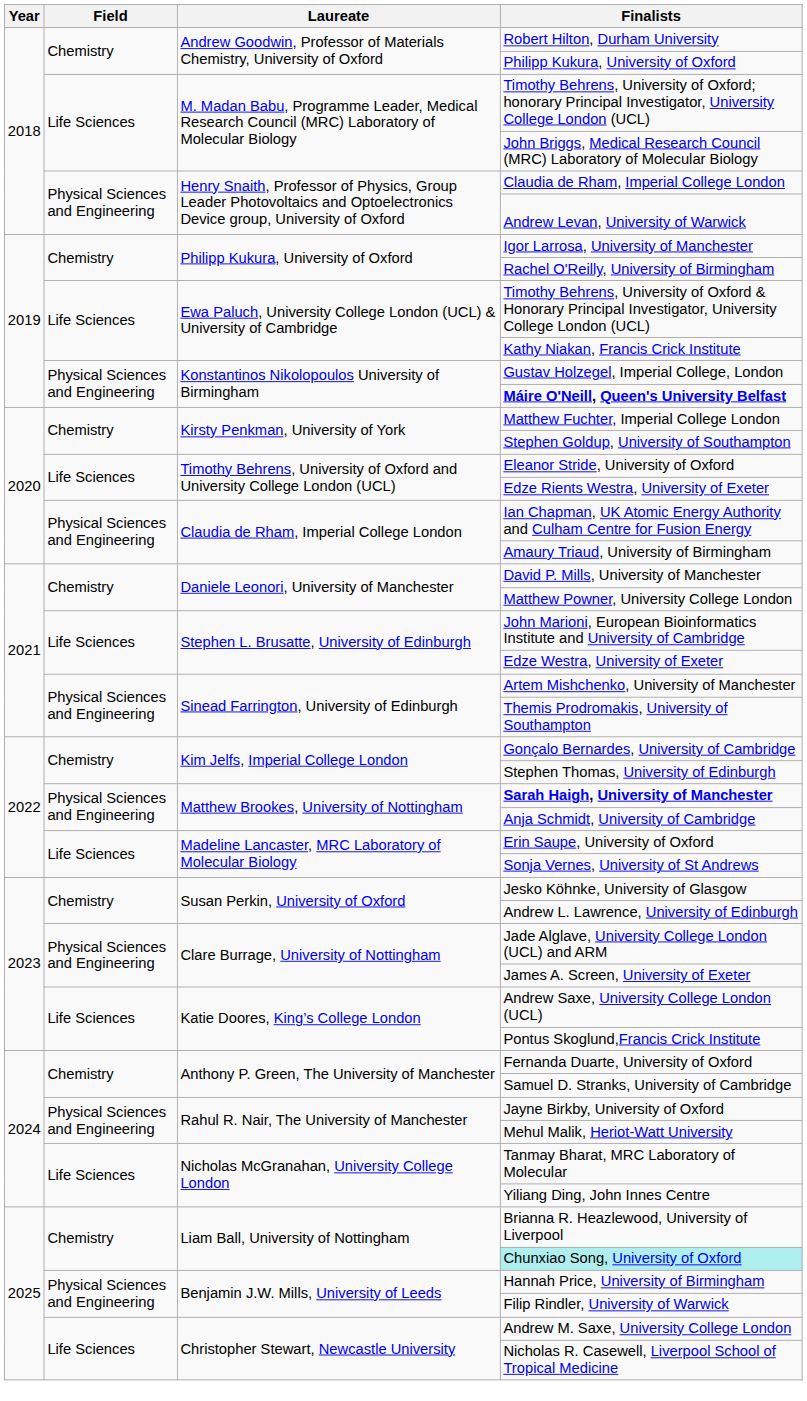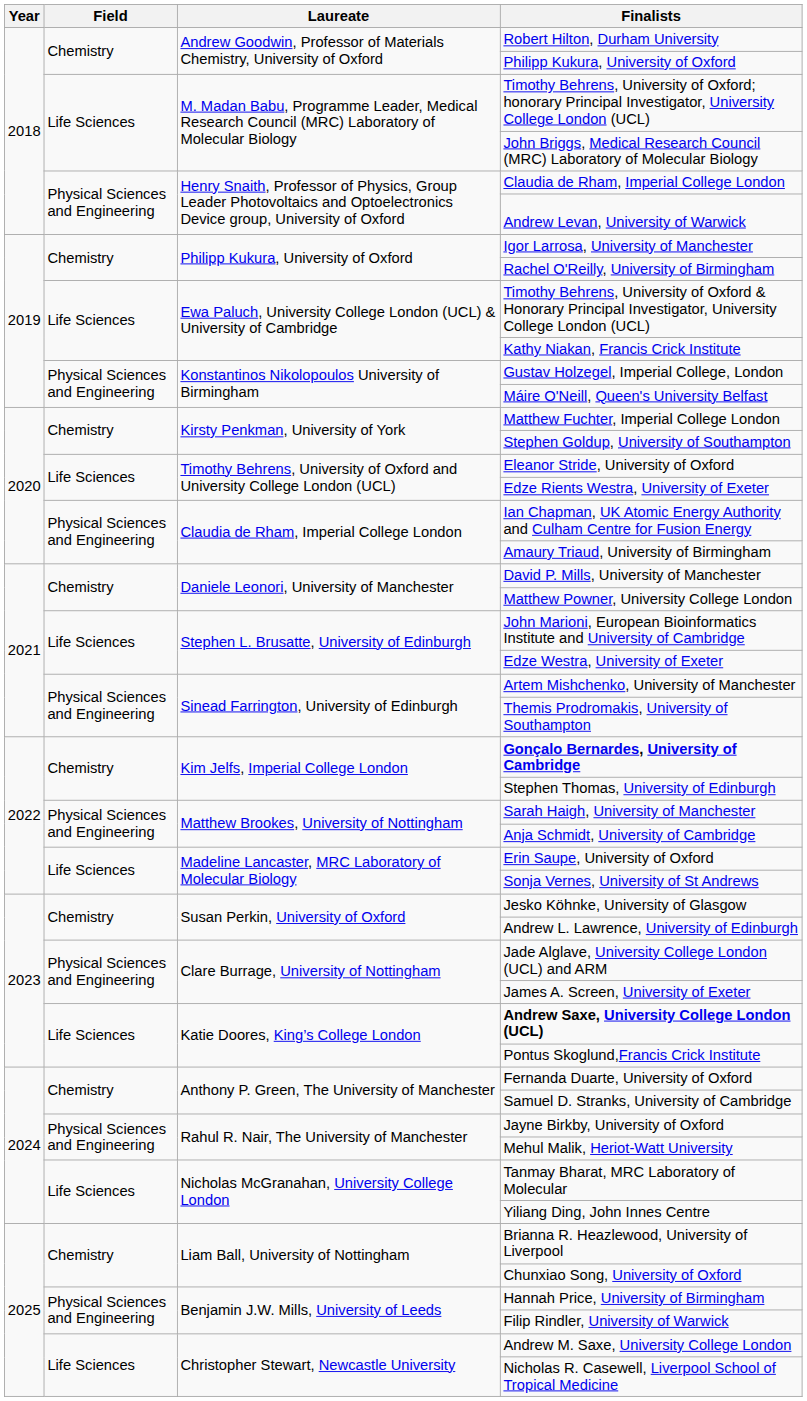(645, 395) bold -> (635, 395) normal
(649, 748) normal -> (620, 757) bold
(638, 795) bold -> (629, 812) normal
(637, 1007) normal -> (647, 1023) bold
(622, 1258) paleturquoise background -> (622, 1275) no background
